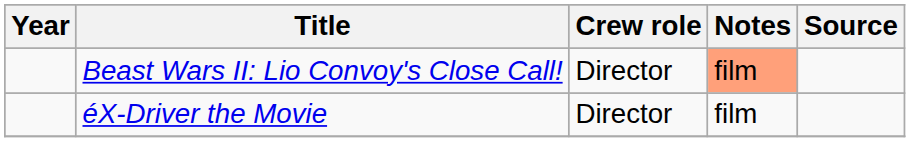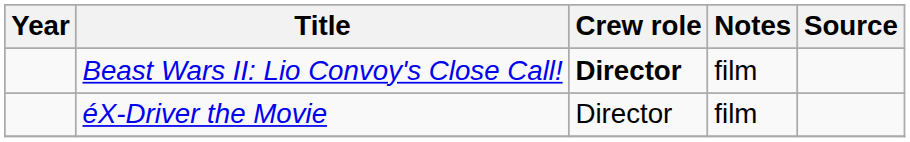(624, 70) normal -> (628, 70) bold
(736, 70) lightsalmon background -> (736, 70) no background
